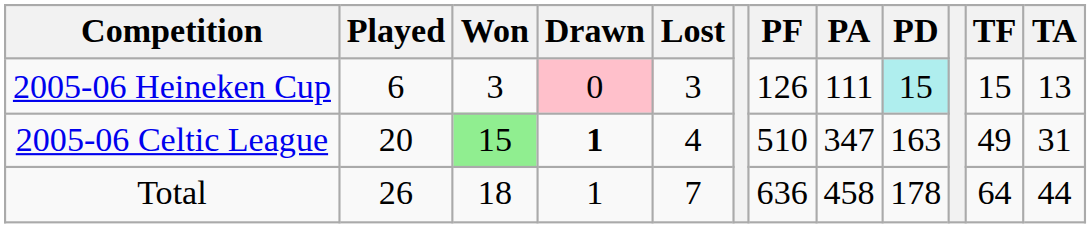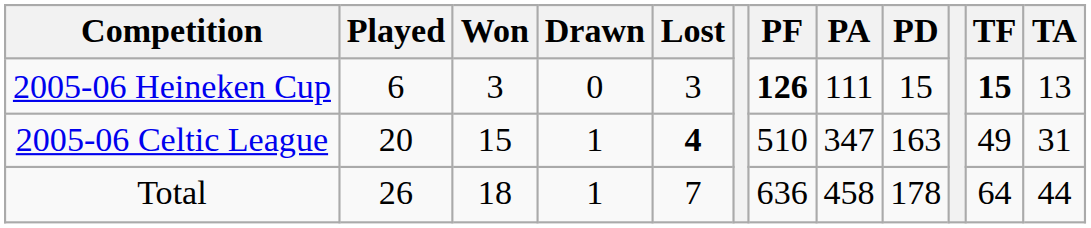(595, 85) pink background -> (595, 85) no background
(782, 85) normal -> (782, 85) bold
(916, 85) paleturquoise background -> (916, 85) no background
(995, 85) normal -> (995, 85) bold
(495, 139) lightgreen background -> (495, 139) no background
(595, 139) bold -> (595, 139) normal
(693, 139) normal -> (693, 139) bold
